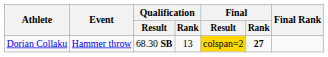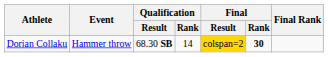(188, 44) 13 -> (188, 44) 14
(259, 44) 27 -> (259, 44) 30
